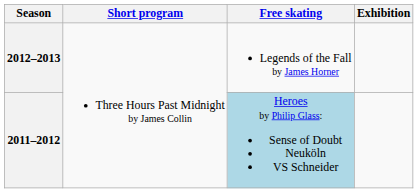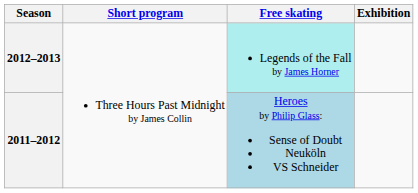(291, 64) no background -> (291, 64) paleturquoise background
